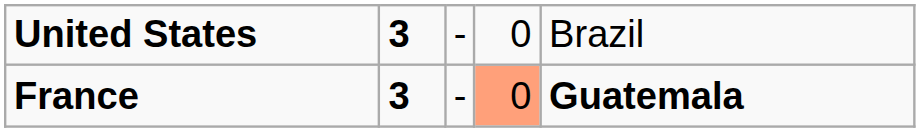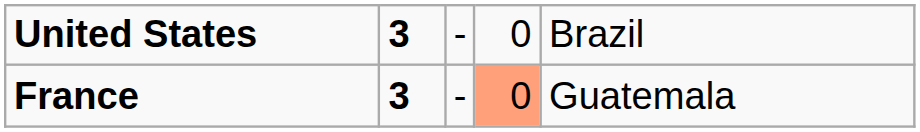(646, 95) bold -> (642, 95) normal
